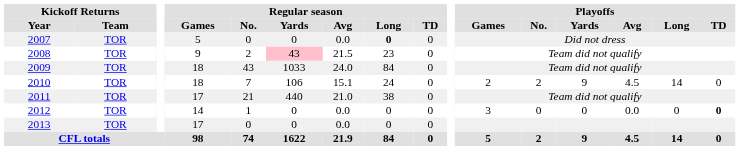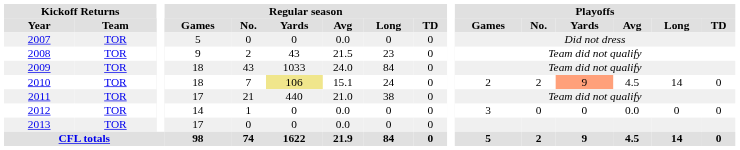(389, 39) bold -> (389, 39) normal
(294, 53) pink background -> (294, 53) no background
(294, 82) no background -> (294, 82) khaki background
(584, 82) no background -> (584, 82) lightsalmon background
(719, 110) bold -> (719, 110) normal
